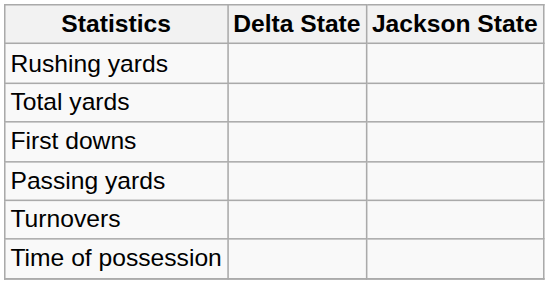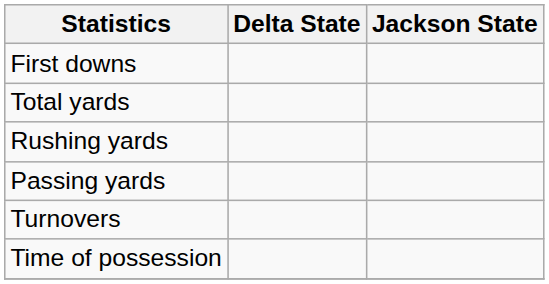rows swapped: (73, 141) <-> (89, 63)
